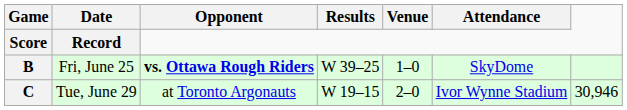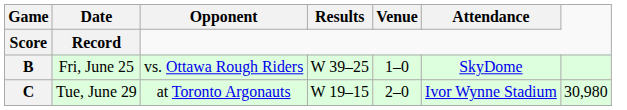(229, 67) bold -> (224, 67) normal
(596, 92) 30,946 -> (586, 92) 30,980
